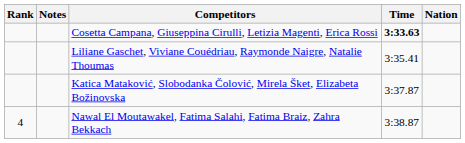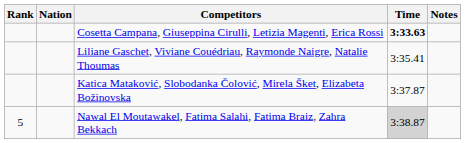columns swapped: (441, 14) <-> (53, 14)
(20, 123) 4 -> (20, 123) 5
(402, 123) no background -> (408, 123) lightgrey background
